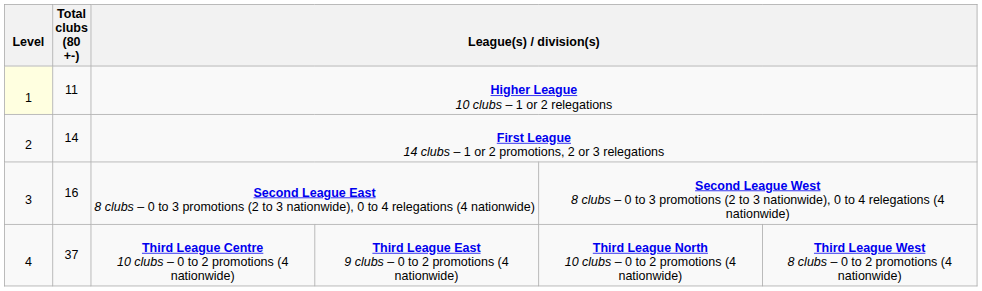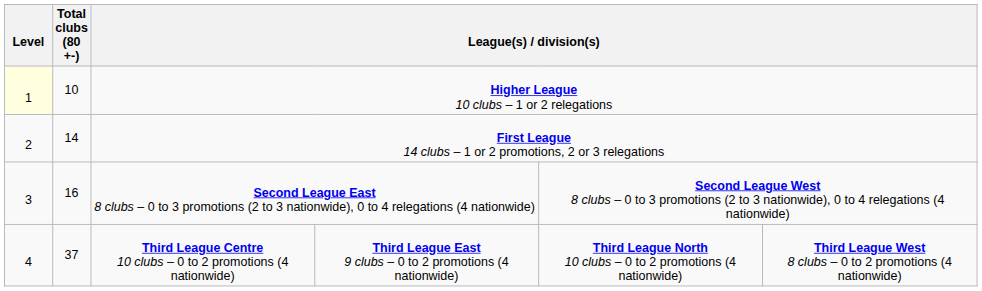(72, 90) 11 -> (72, 90) 10
